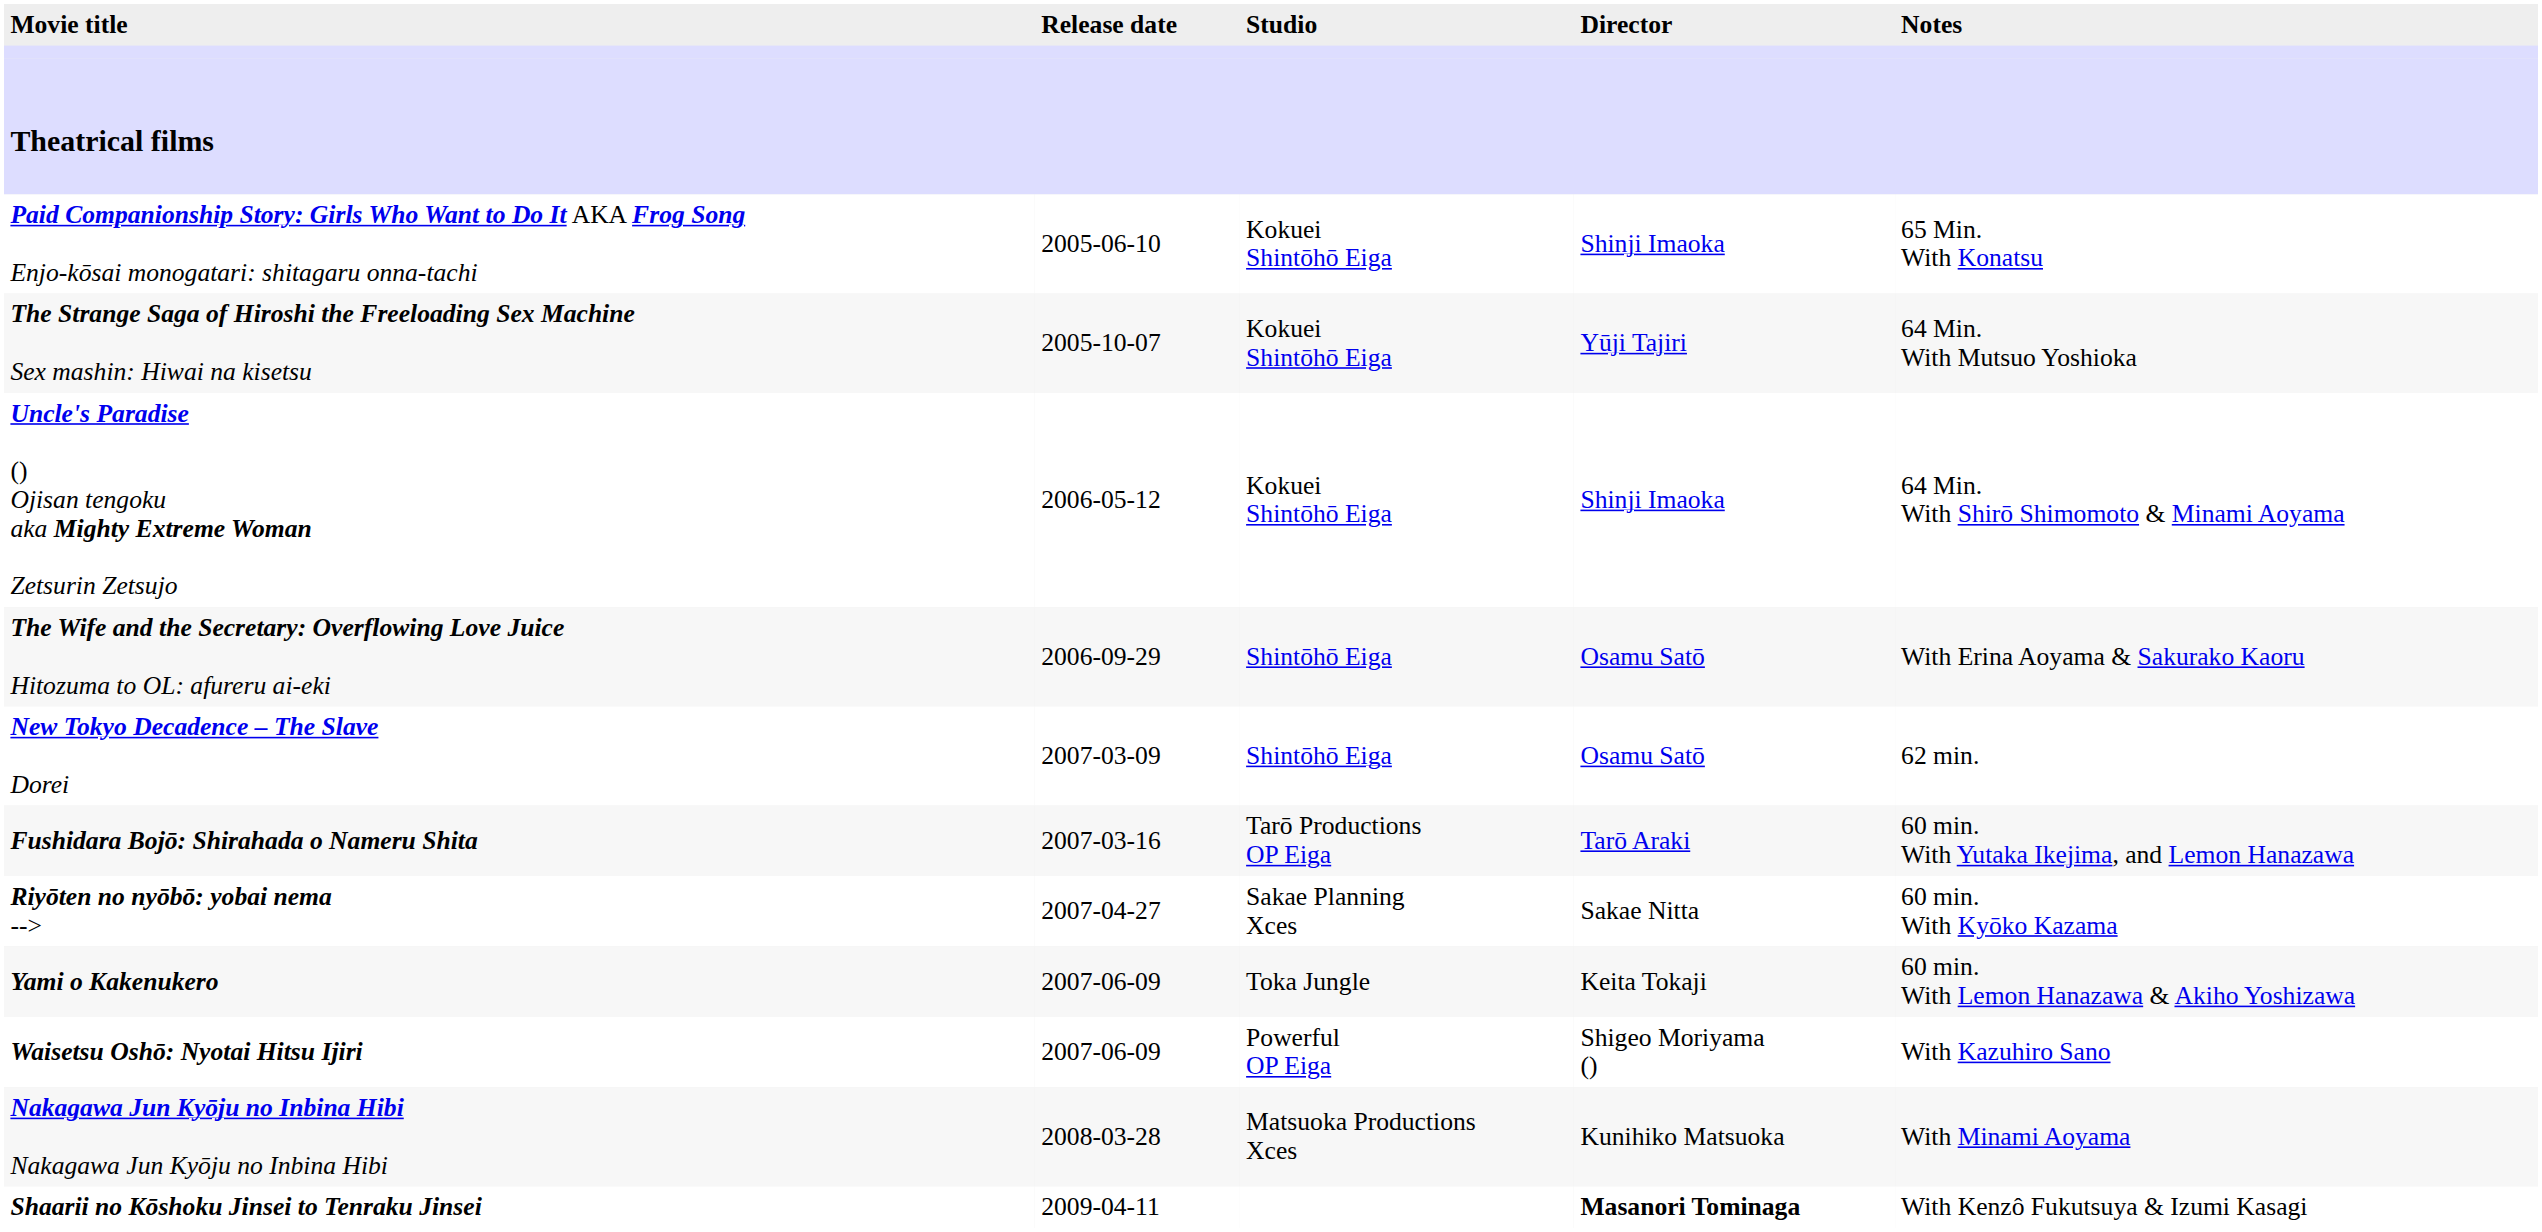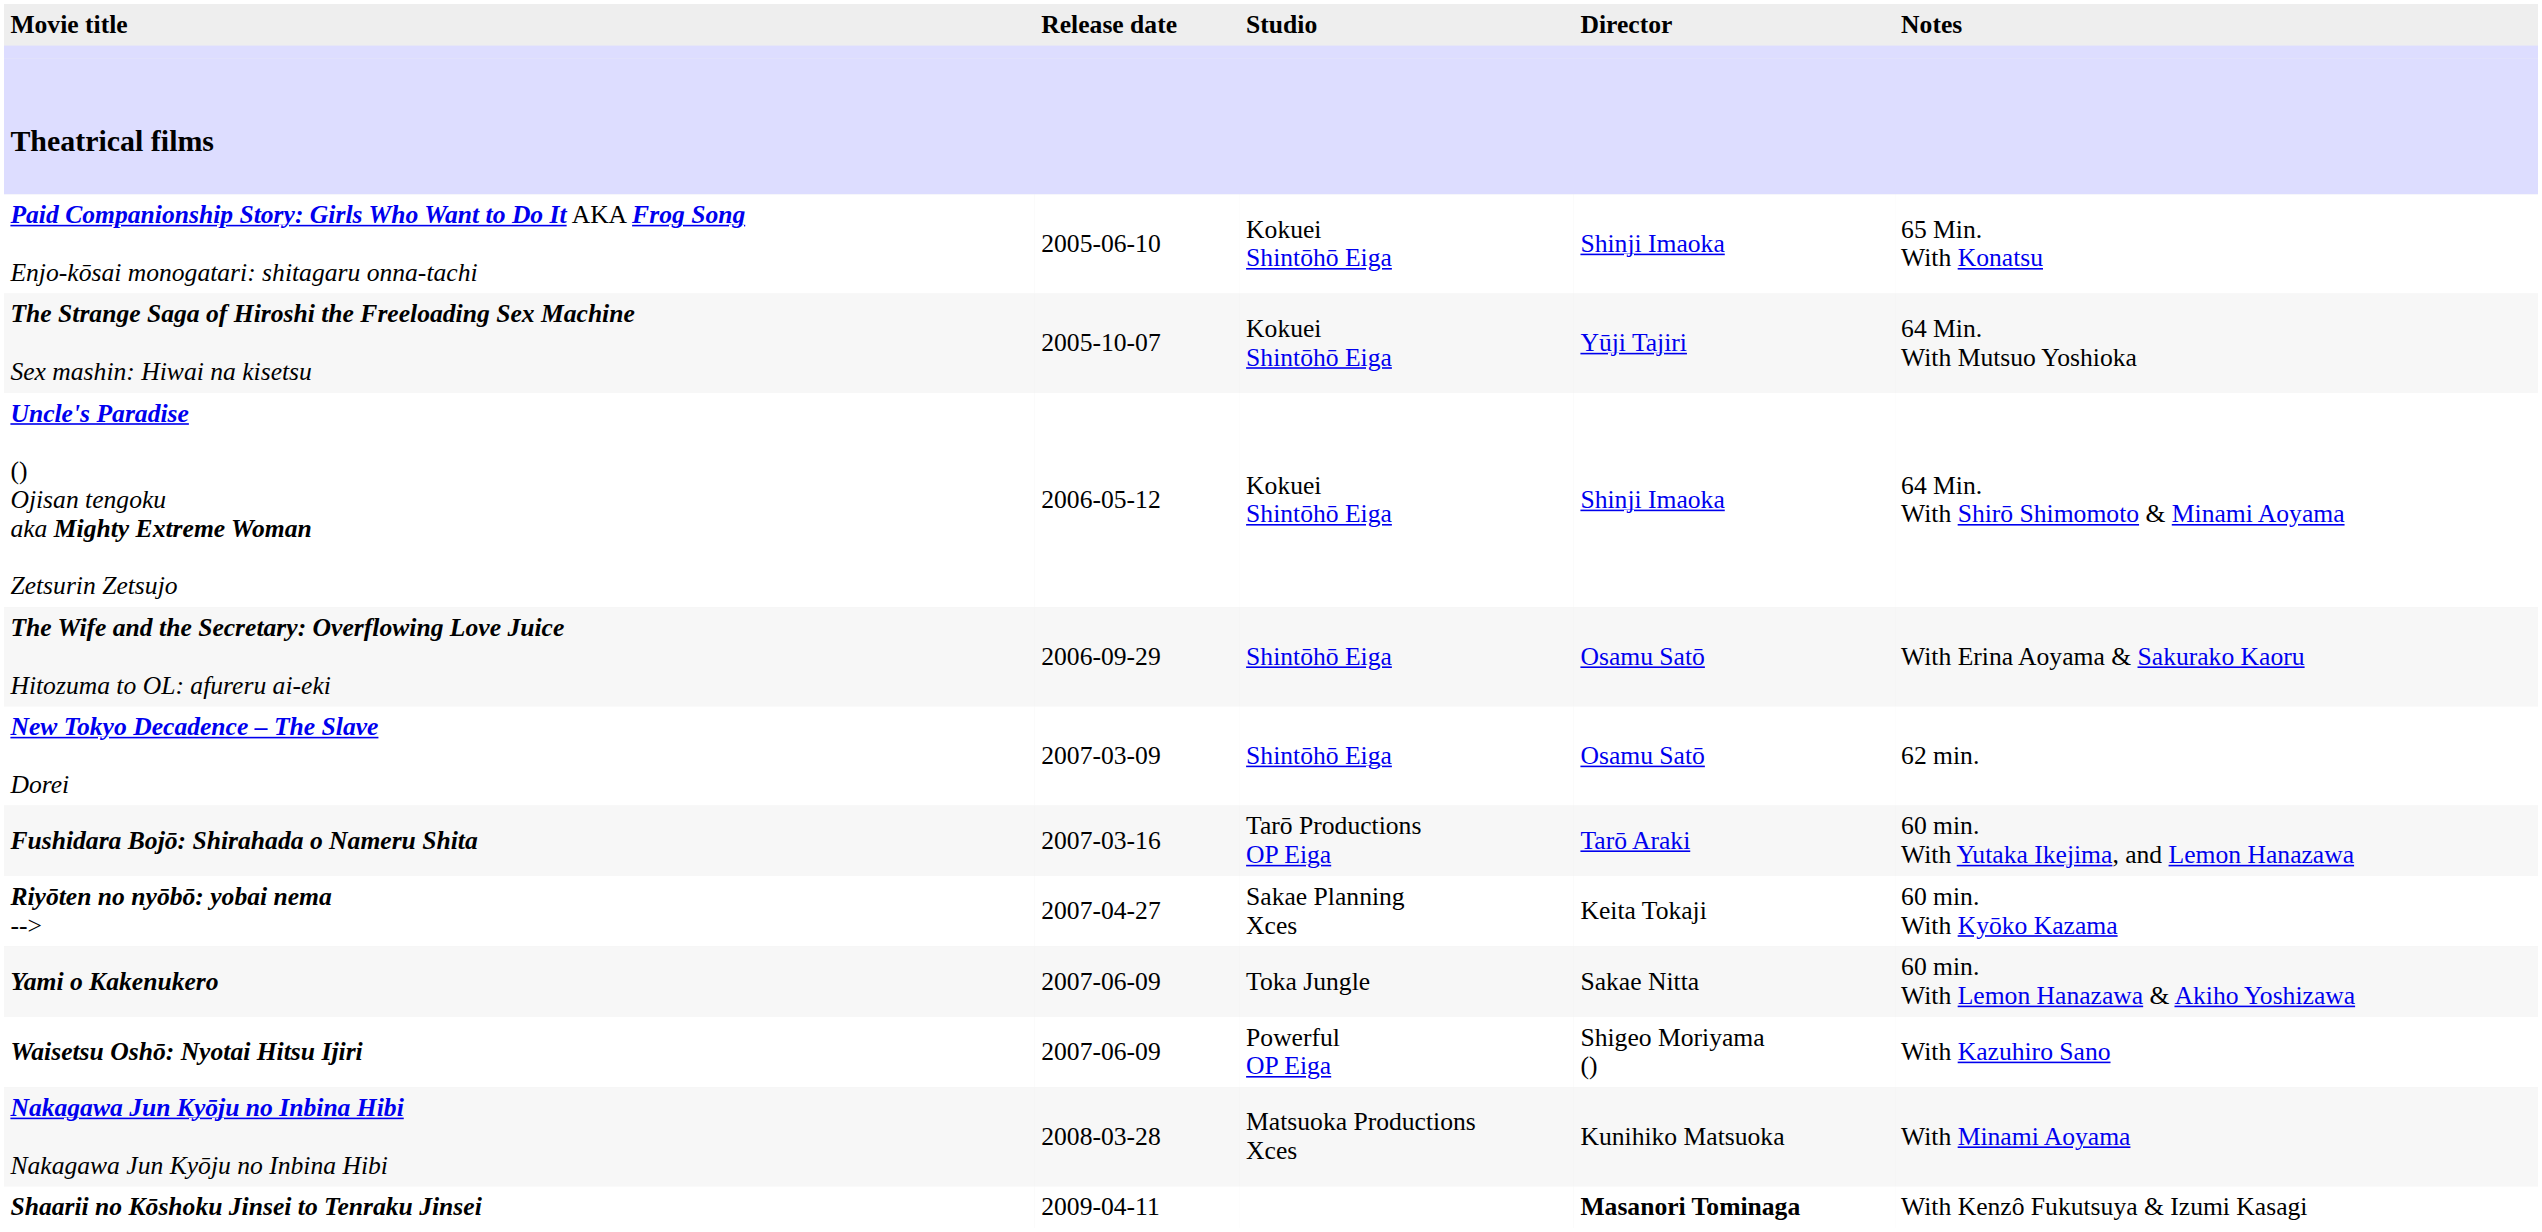(1640, 911) Sakae Nitta -> (1644, 911) Keita Tokaji
(1644, 982) Keita Tokaji -> (1640, 982) Sakae Nitta
